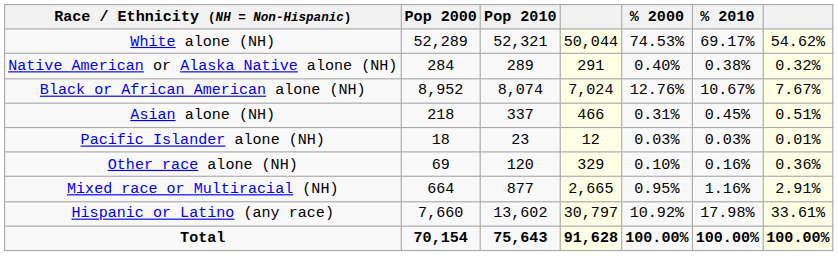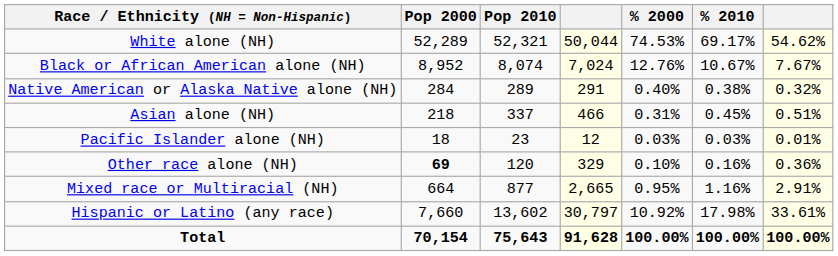rows swapped: (203, 91) <-> (203, 66)
(441, 164) normal -> (441, 164) bold
